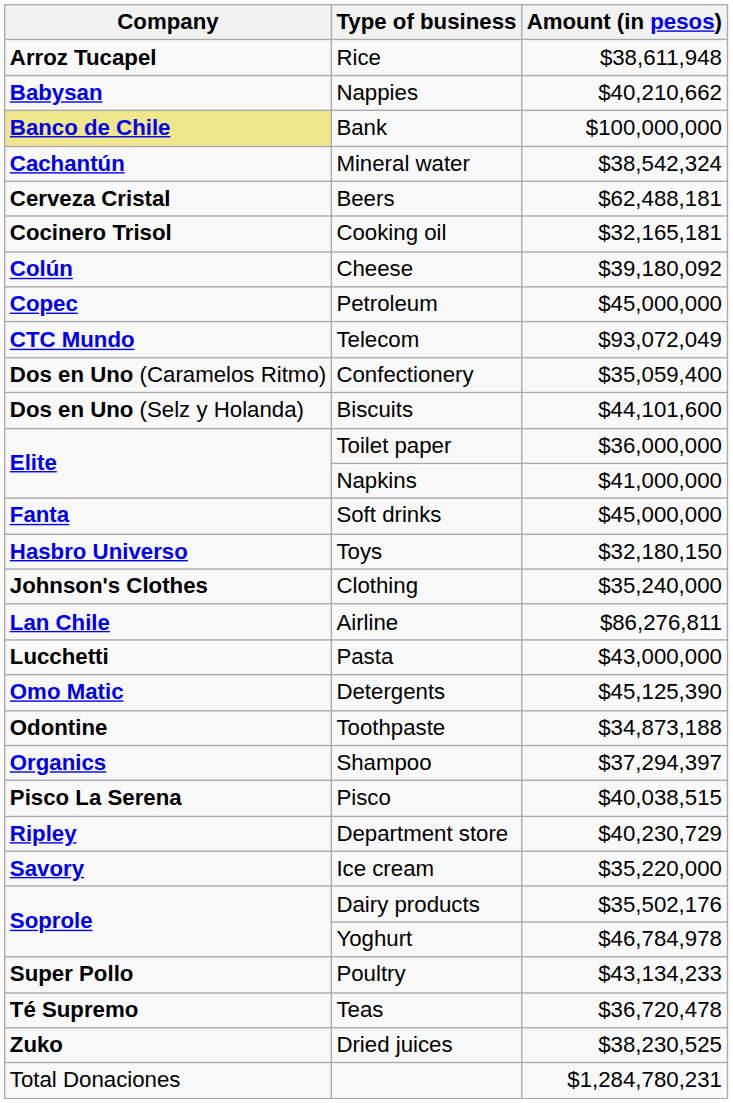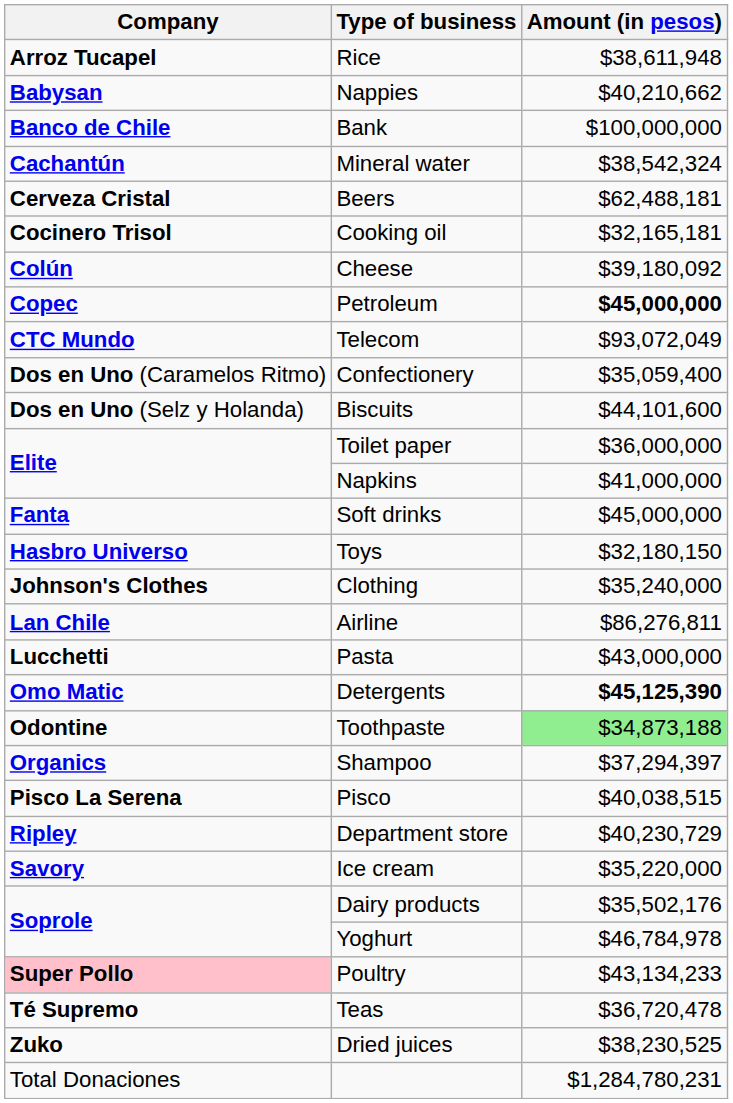(90, 127) khaki background -> (90, 127) no background
(660, 304) normal -> (660, 304) bold
(660, 692) normal -> (660, 692) bold
(660, 727) no background -> (660, 727) lightgreen background
(72, 974) no background -> (72, 974) pink background
